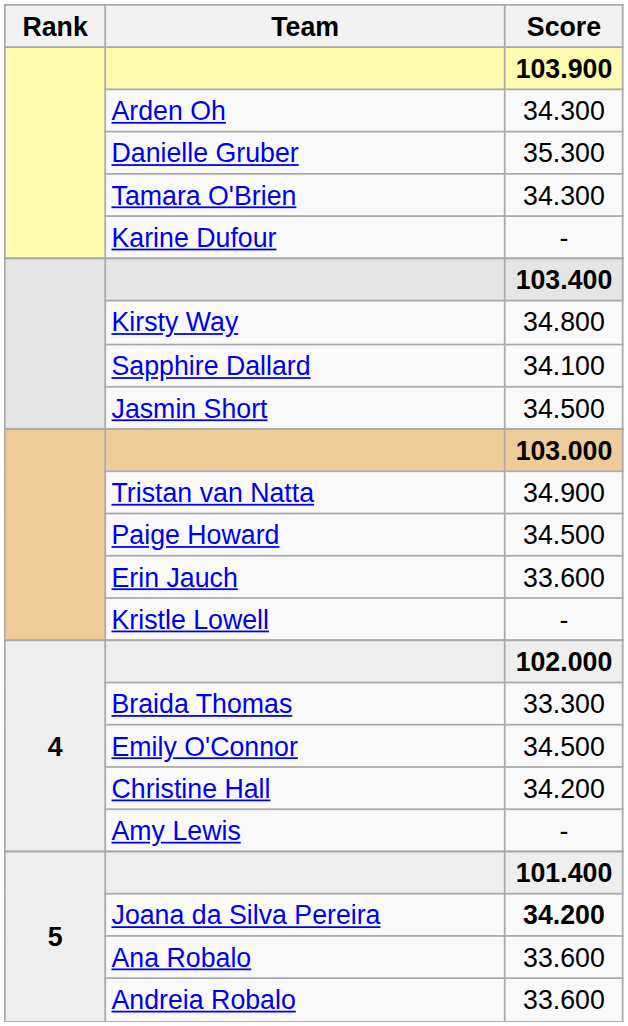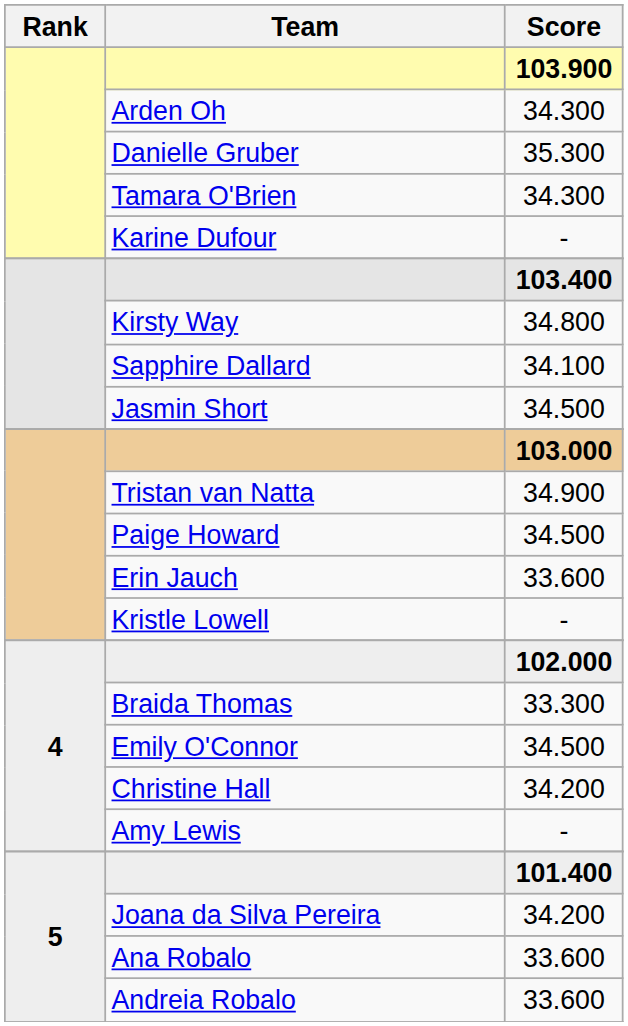(564, 916) bold -> (564, 916) normal
